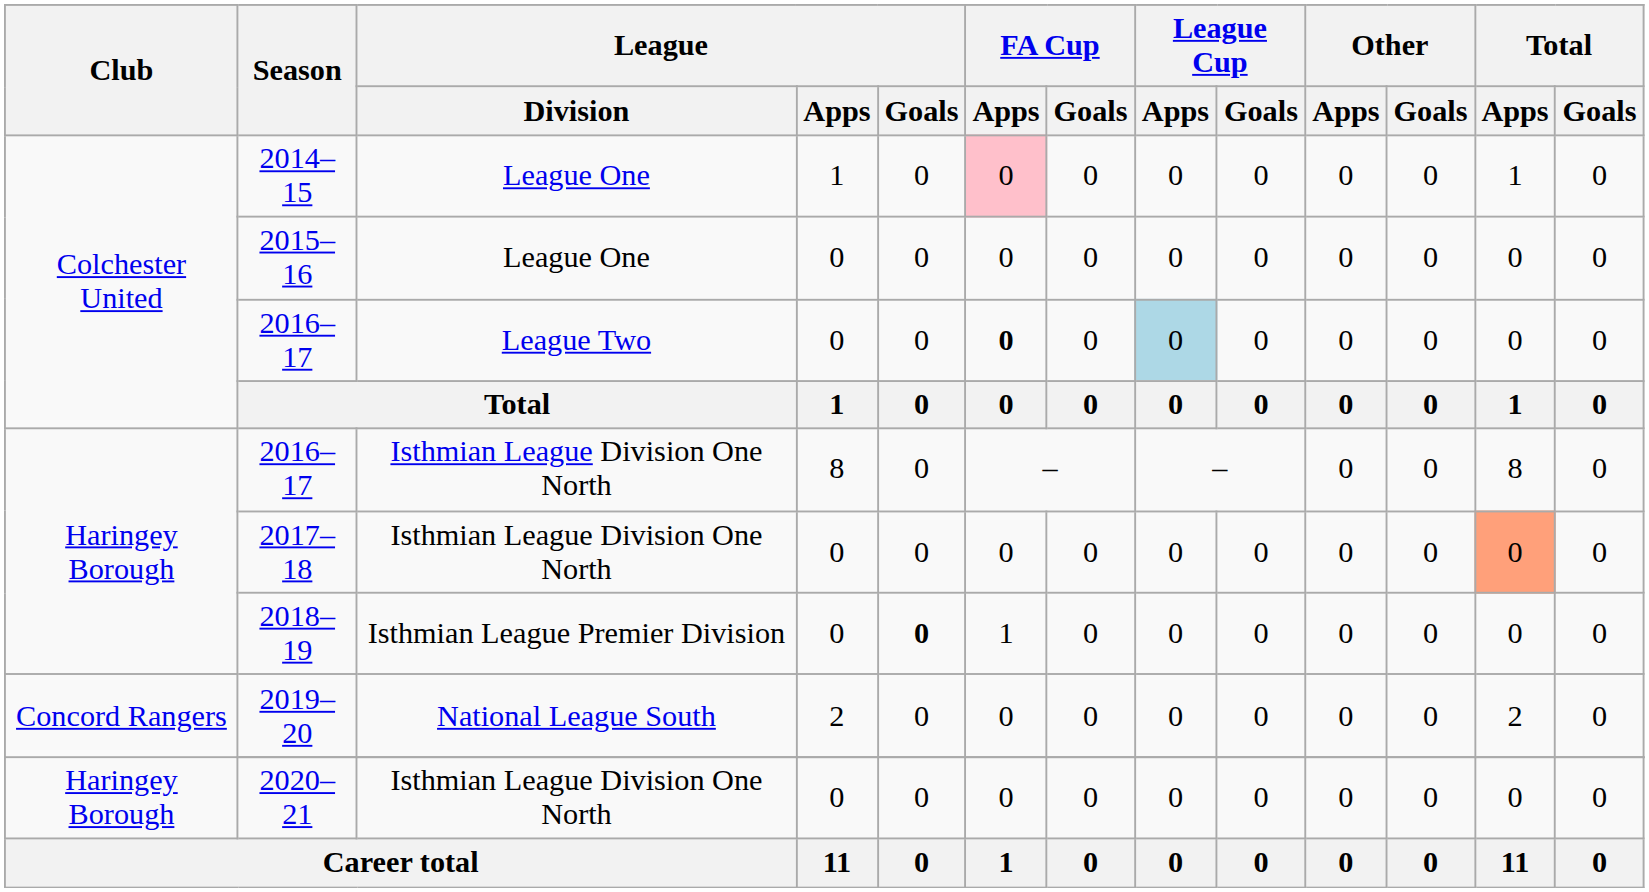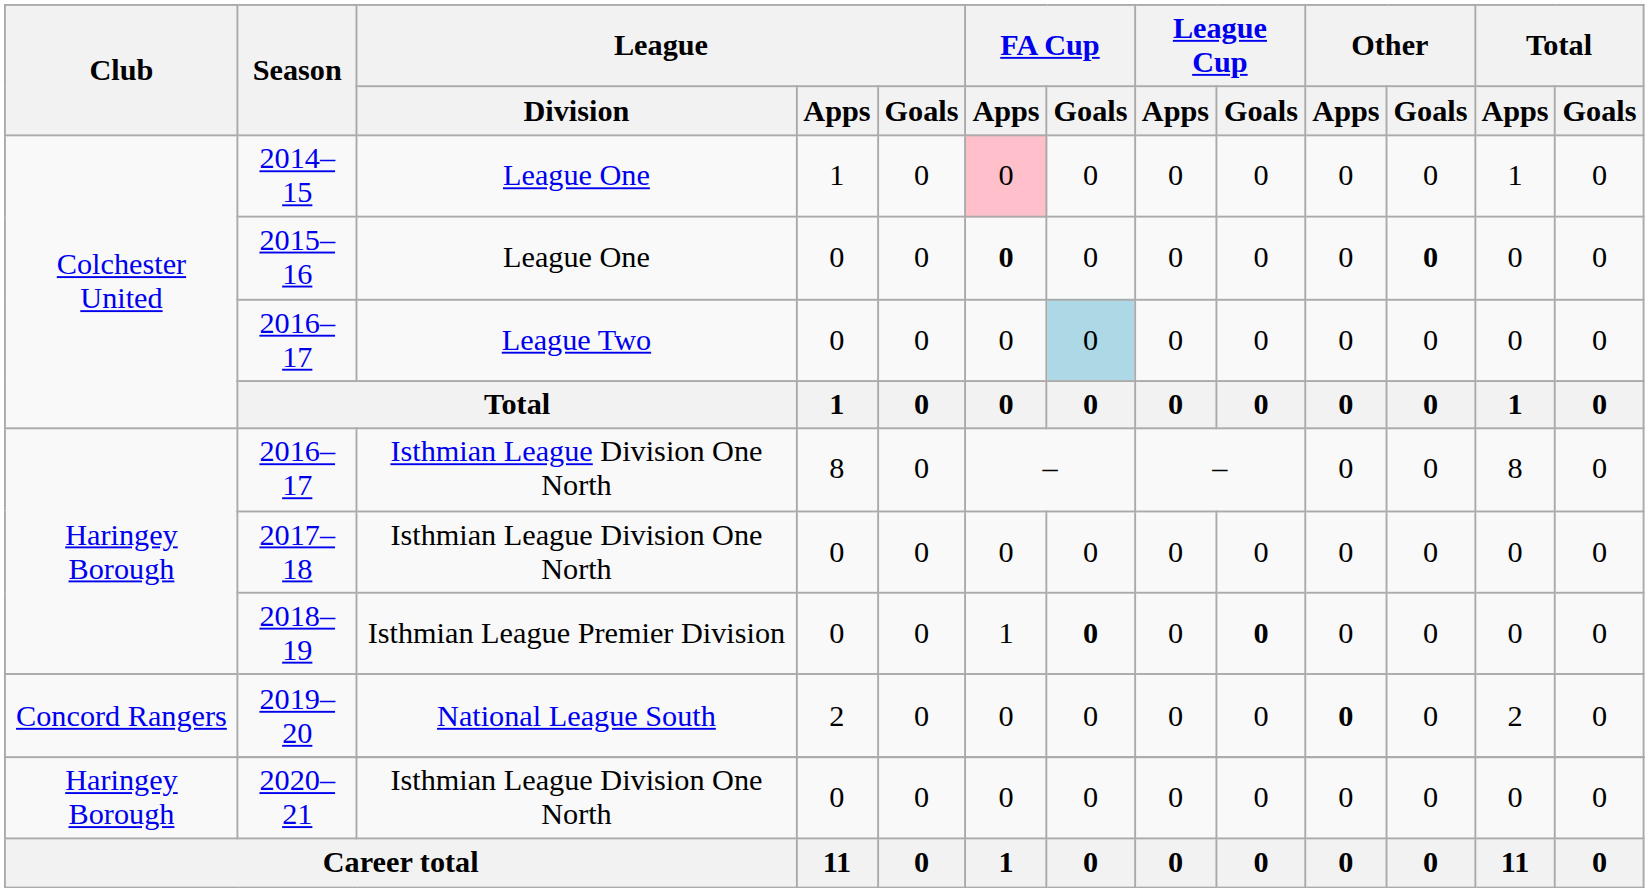(1006, 257) normal -> (1006, 257) bold
(1430, 257) normal -> (1430, 257) bold
(1006, 339) bold -> (1006, 339) normal
(1091, 339) no background -> (1091, 339) lightblue background
(1176, 339) lightblue background -> (1176, 339) no background
(1515, 551) lightsalmon background -> (1515, 551) no background
(921, 633) bold -> (921, 633) normal
(1091, 633) normal -> (1091, 633) bold
(1261, 633) normal -> (1261, 633) bold
(1346, 715) normal -> (1346, 715) bold
